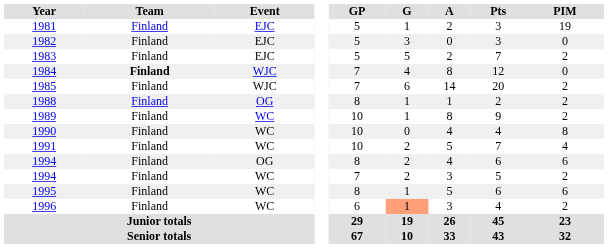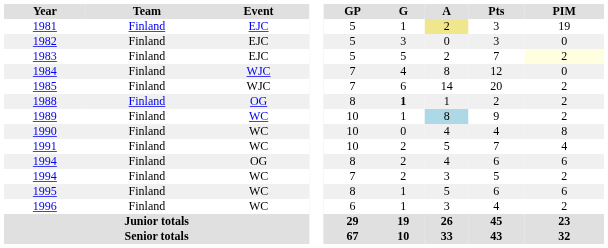(449, 26) no background -> (447, 26) khaki background
(565, 56) no background -> (564, 56) lightyellow background
(150, 71) bold -> (147, 71) normal
(407, 101) normal -> (403, 101) bold
(449, 116) no background -> (447, 116) lightblue background
(407, 206) lightsalmon background -> (403, 206) no background
